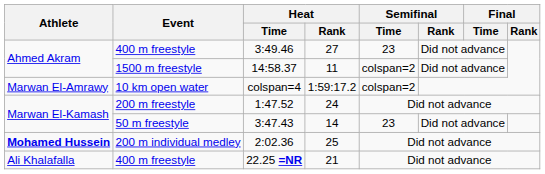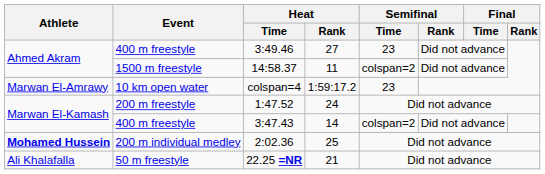(388, 87) colspan=2 -> (388, 87) 23
(152, 124) 50 m freestyle -> (155, 124) 400 m freestyle
(388, 124) 23 -> (388, 124) colspan=2
(155, 160) 400 m freestyle -> (152, 160) 50 m freestyle
